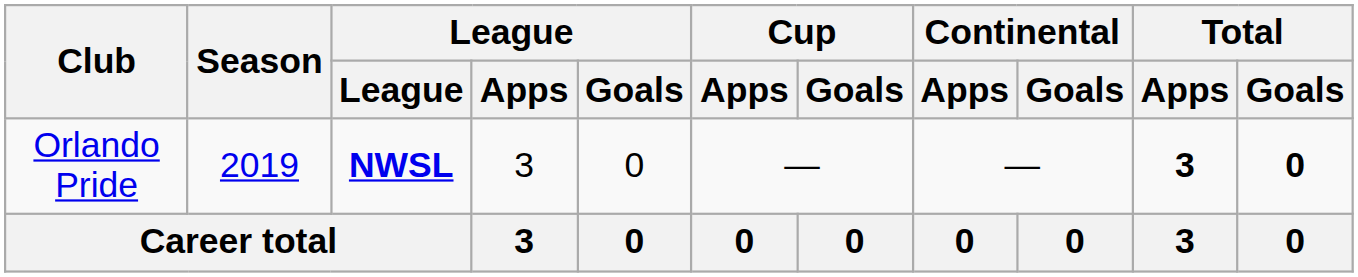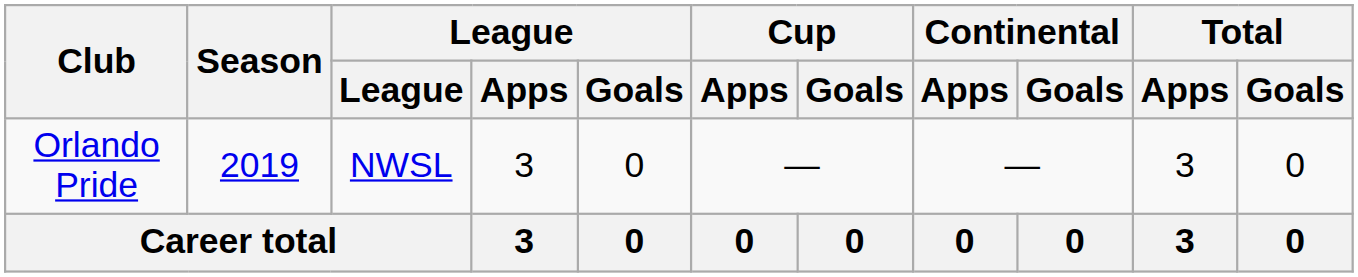(401, 165) bold -> (401, 165) normal
(1185, 165) bold -> (1185, 165) normal
(1295, 165) bold -> (1295, 165) normal
